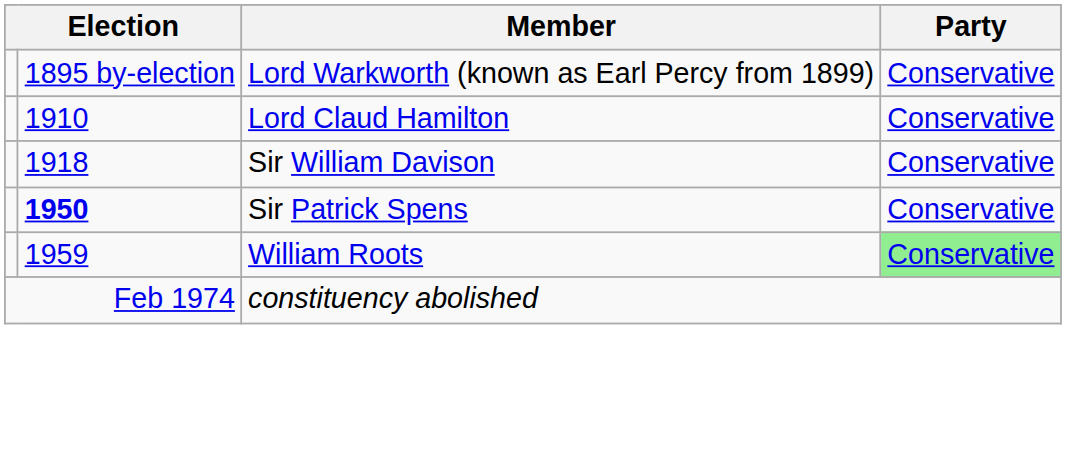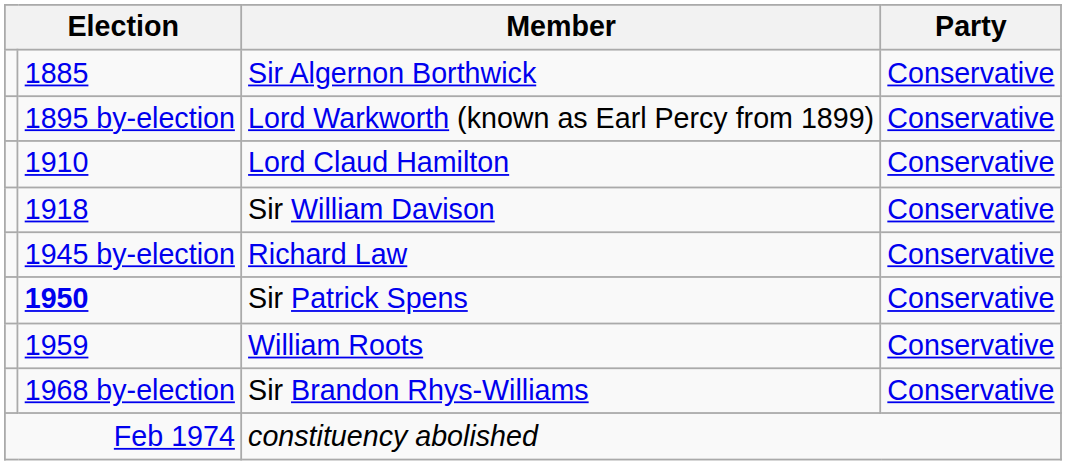+ row: (392, 72)
+ row: (328, 254)
(971, 254) lightgreen background -> (971, 345) no background
+ row: (418, 390)
